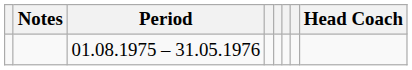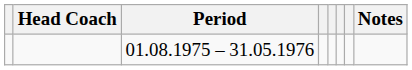columns swapped: (353, 19) <-> (40, 19)
